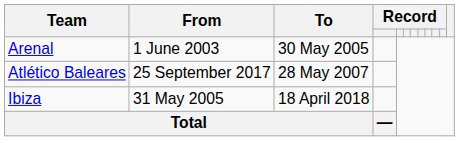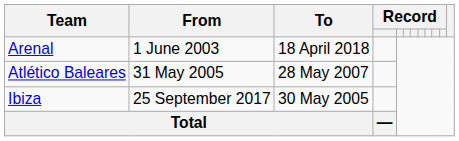(323, 49) 30 May 2005 -> (324, 49) 18 April 2018
(202, 73) 25 September 2017 -> (178, 73) 31 May 2005
(178, 98) 31 May 2005 -> (202, 98) 25 September 2017
(324, 98) 18 April 2018 -> (323, 98) 30 May 2005
